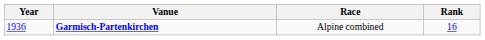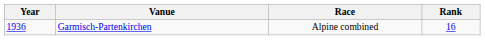(107, 27) bold -> (105, 27) normal
